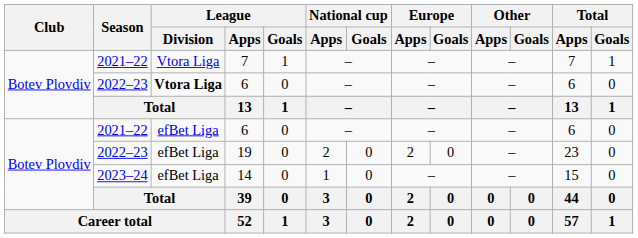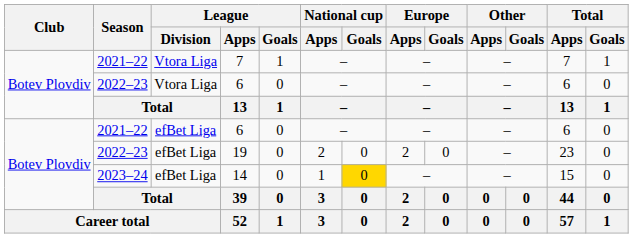(188, 84) bold -> (186, 84) normal
(369, 175) no background -> (364, 175) gold background
